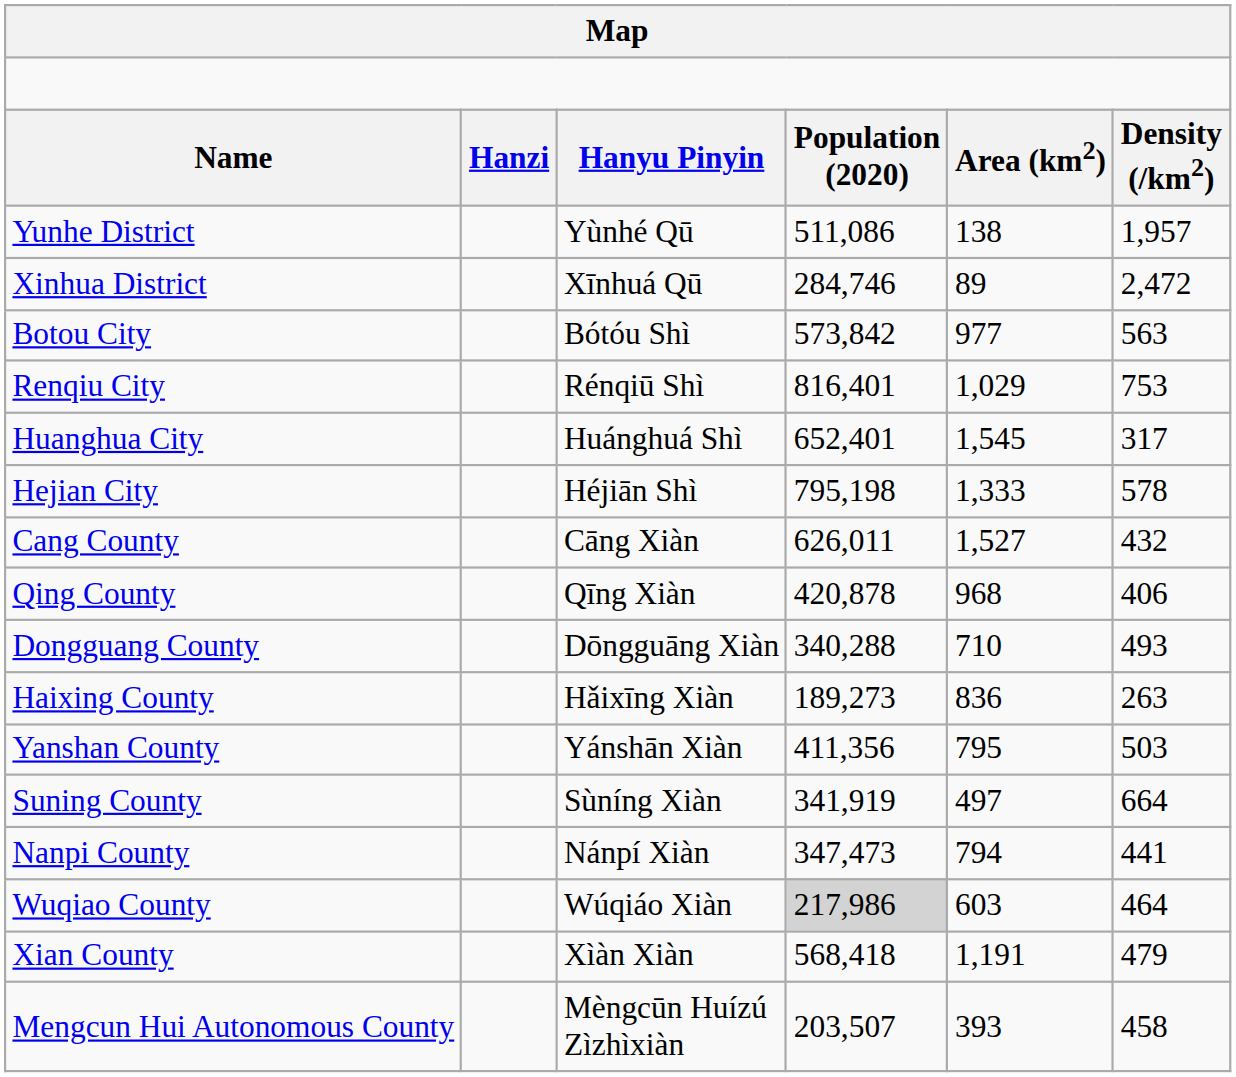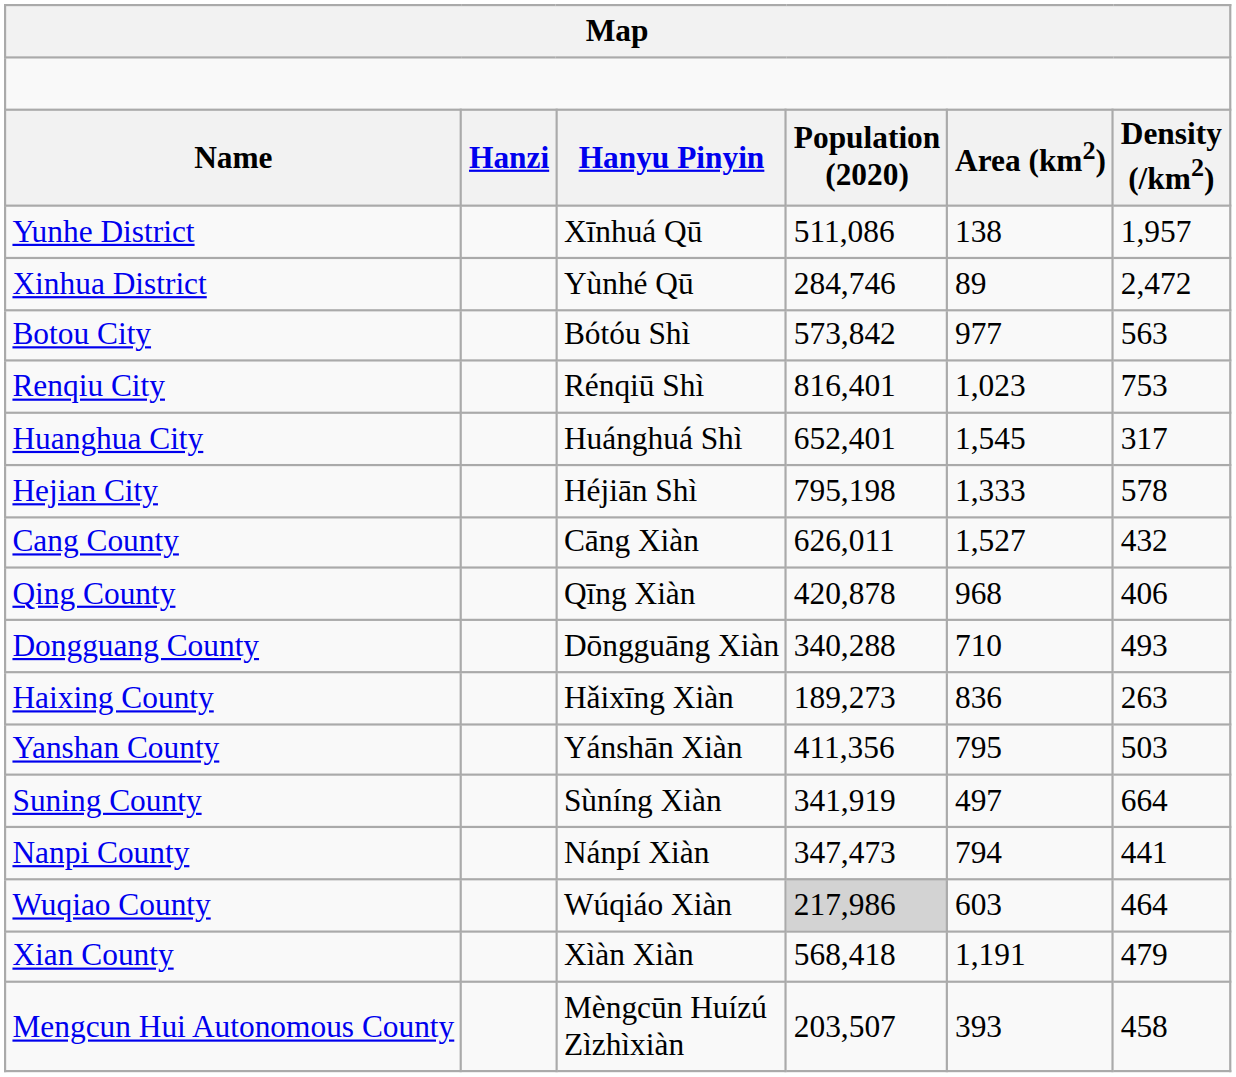(629, 231) Yùnhé Qū -> (633, 231) Xīnhuá Qū
(633, 283) Xīnhuá Qū -> (629, 283) Yùnhé Qū
(990, 386) 1,029 -> (990, 386) 1,023
